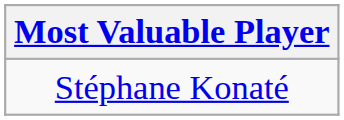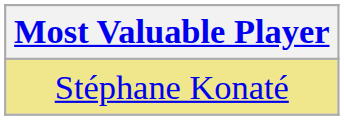(172, 86) no background -> (172, 86) khaki background
